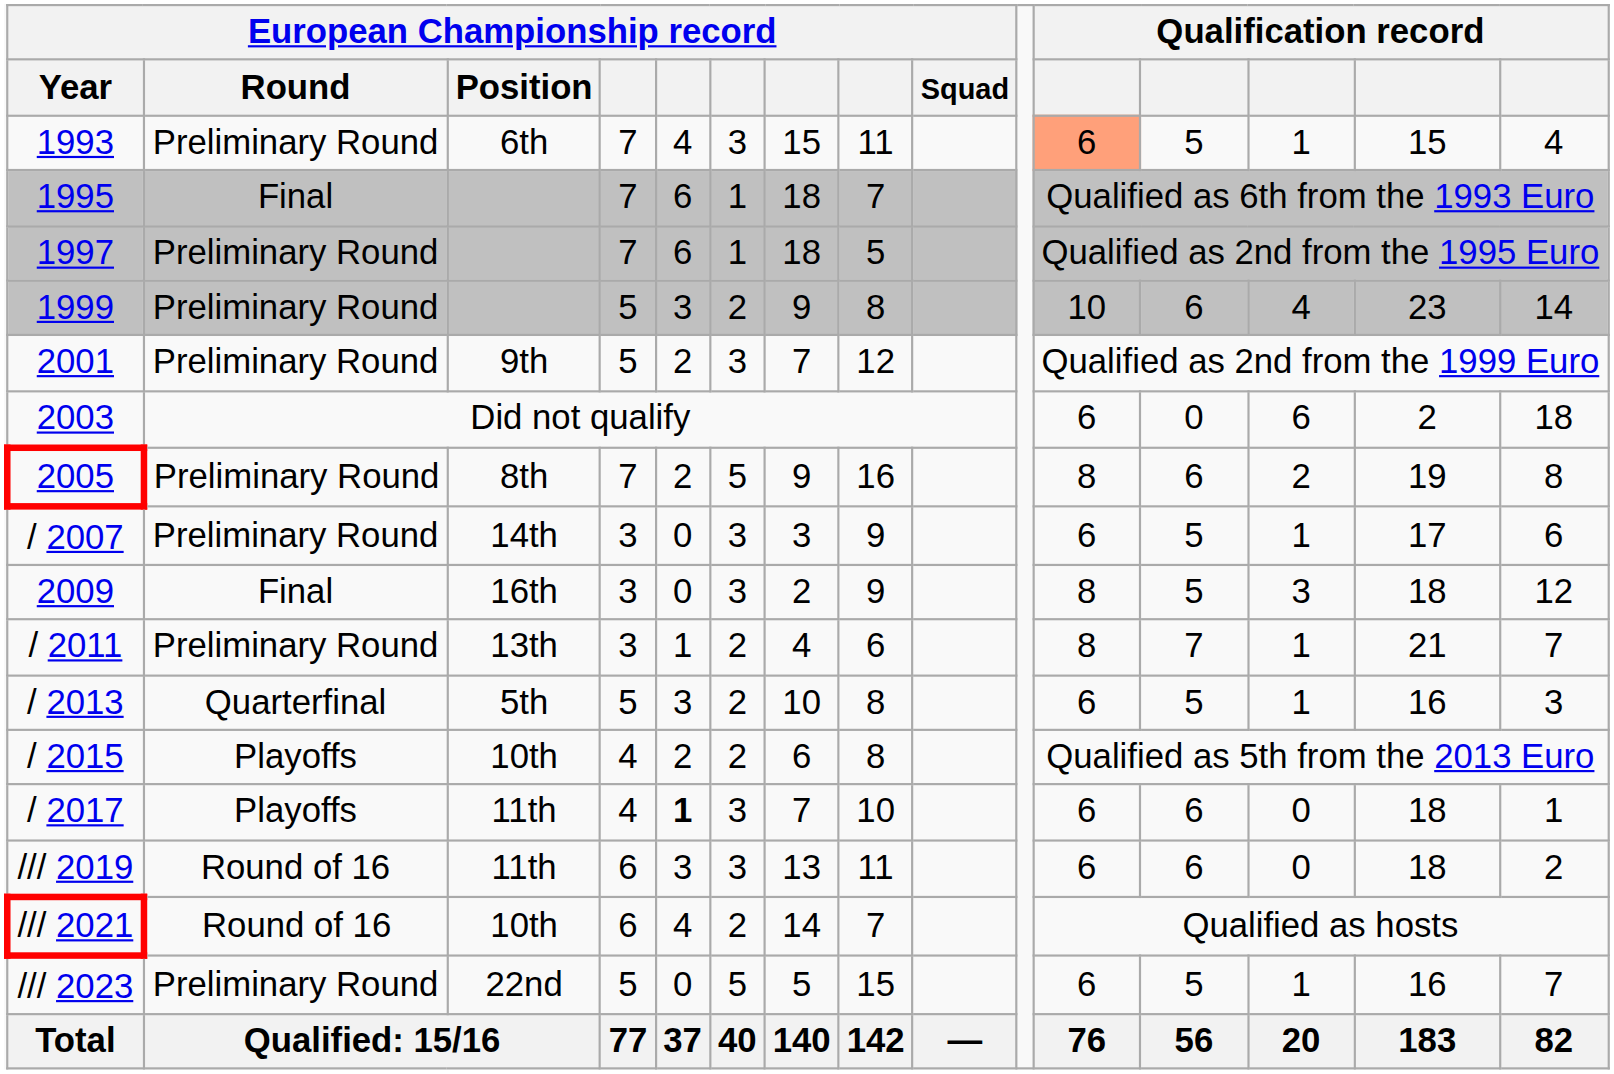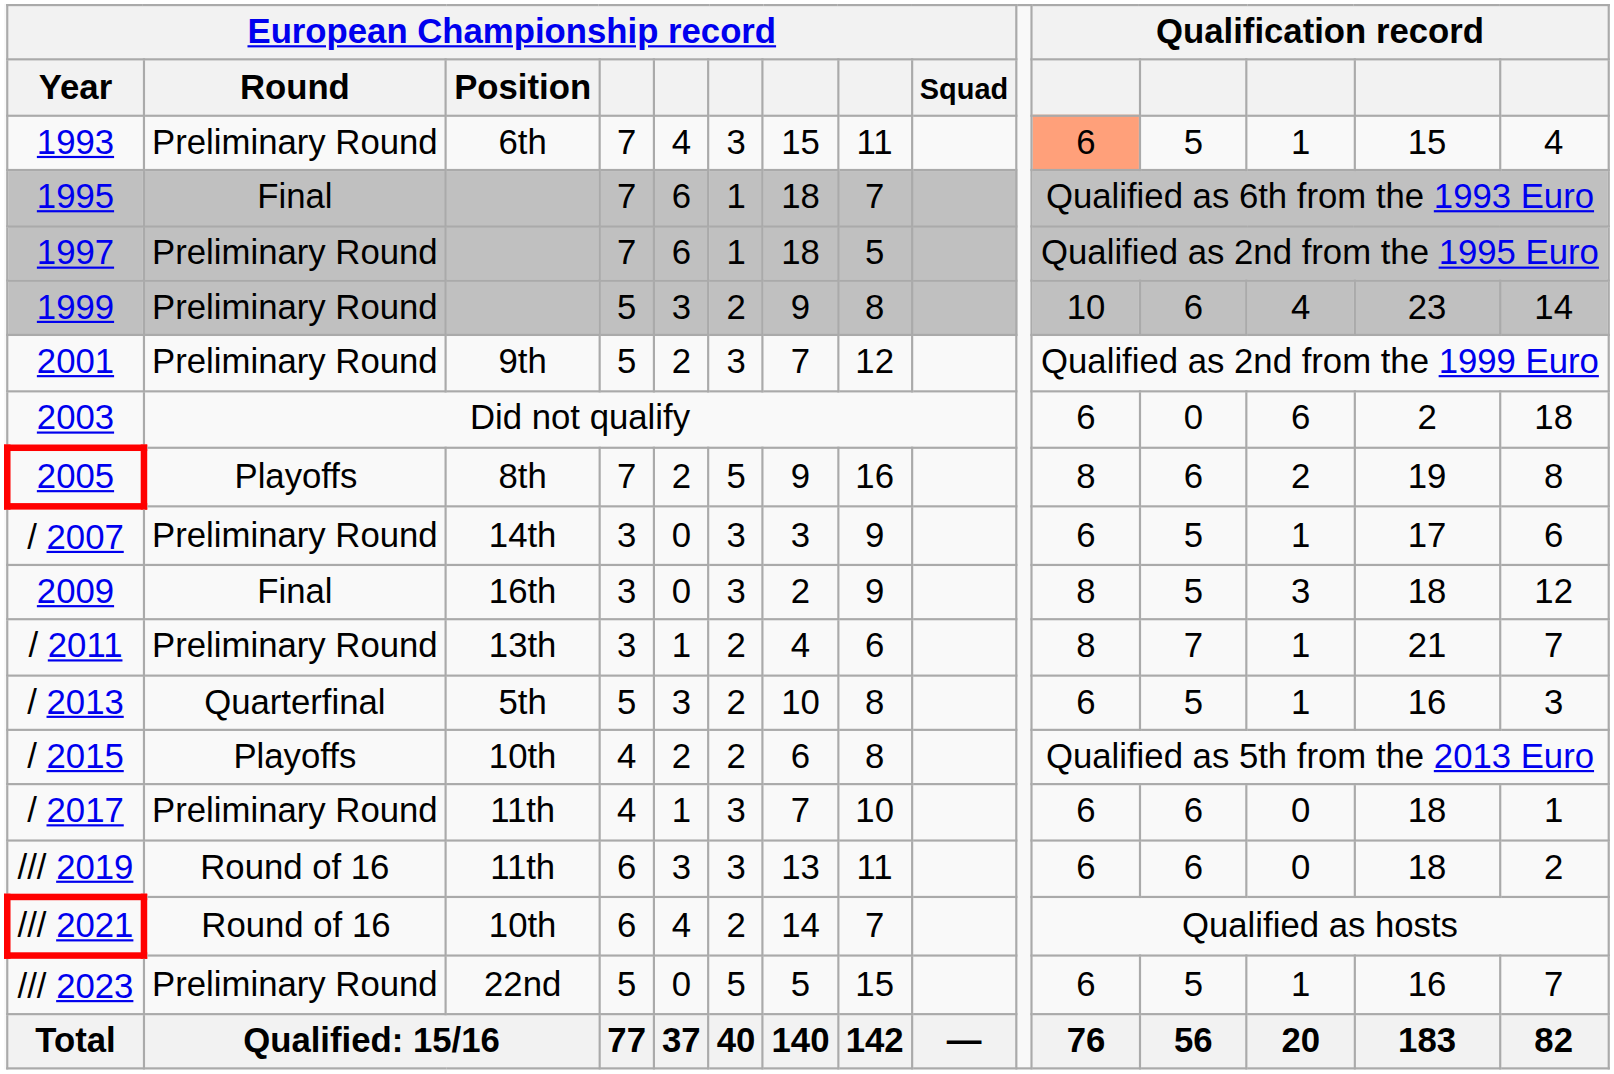(297, 476) Preliminary Round -> (296, 476) Playoffs
(296, 811) Playoffs -> (295, 811) Preliminary Round
(683, 811) bold -> (681, 811) normal
